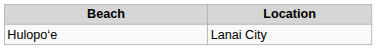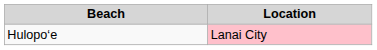(239, 34) no background -> (239, 34) pink background
